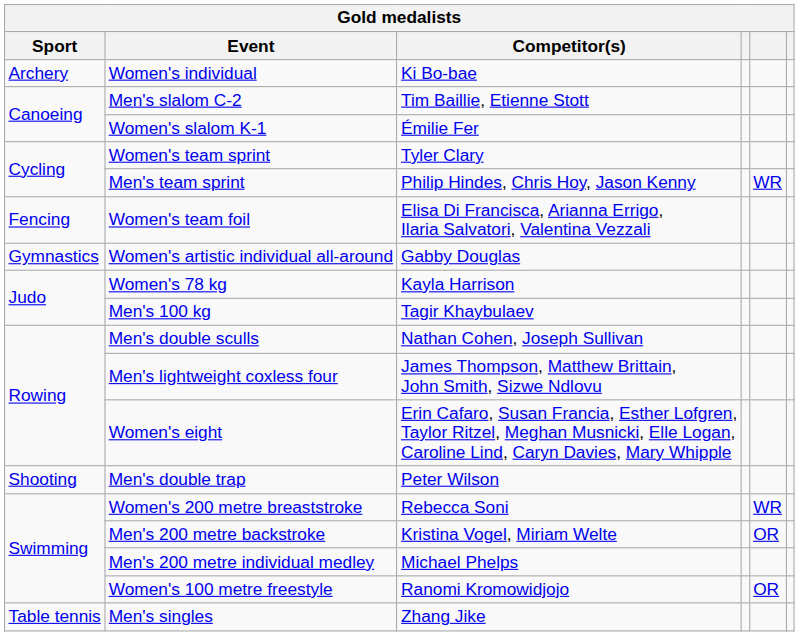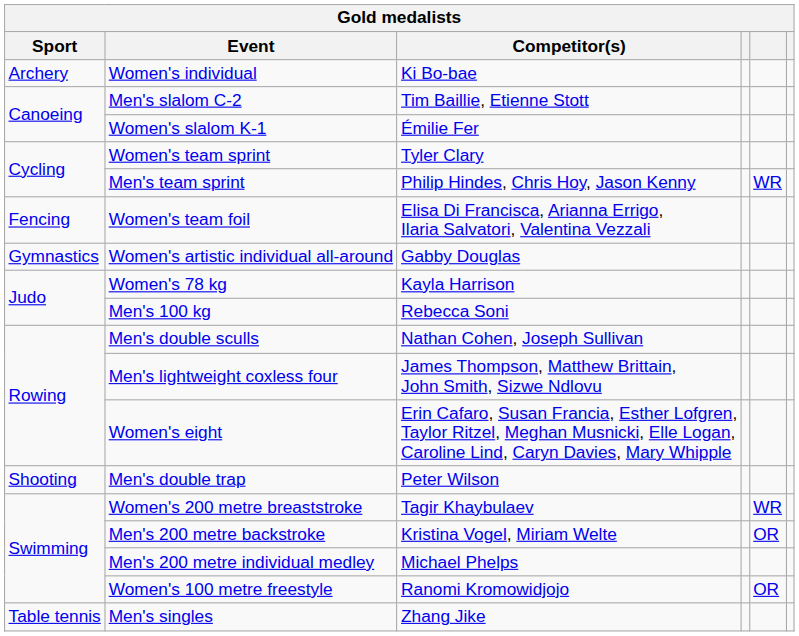(467, 311) Tagir Khaybulaev -> (455, 311) Rebecca Soni
(455, 507) Rebecca Soni -> (467, 507) Tagir Khaybulaev
